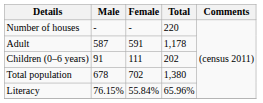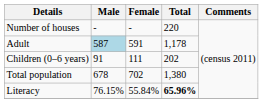(101, 43) no background -> (101, 43) lightblue background
(179, 91) normal -> (180, 91) bold
